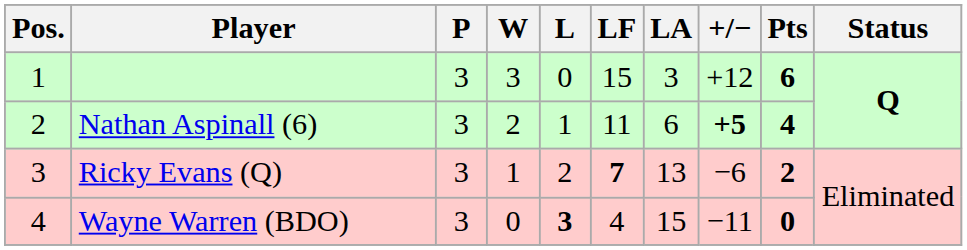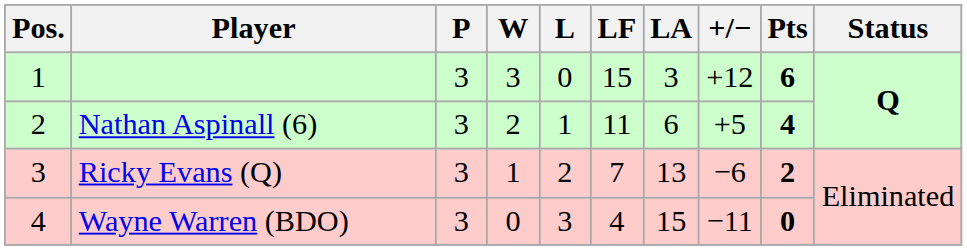(730, 124) bold -> (730, 124) normal
(617, 172) bold -> (617, 172) normal
(565, 220) bold -> (565, 220) normal
